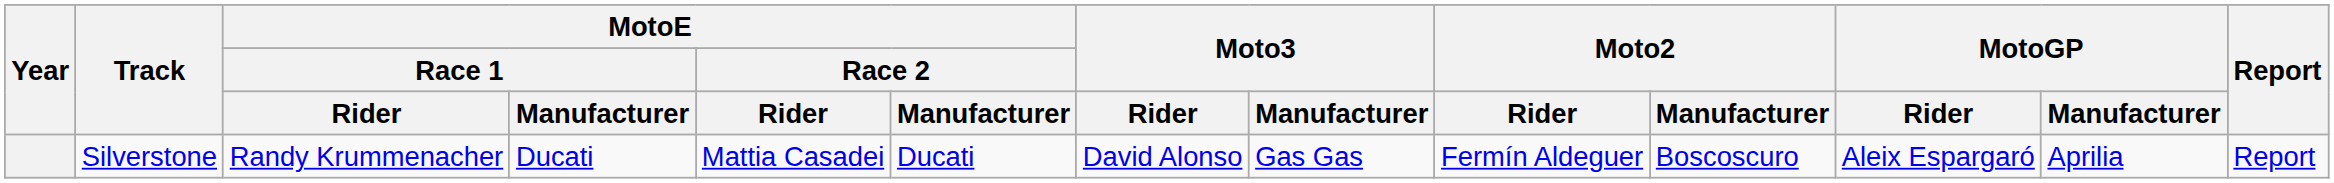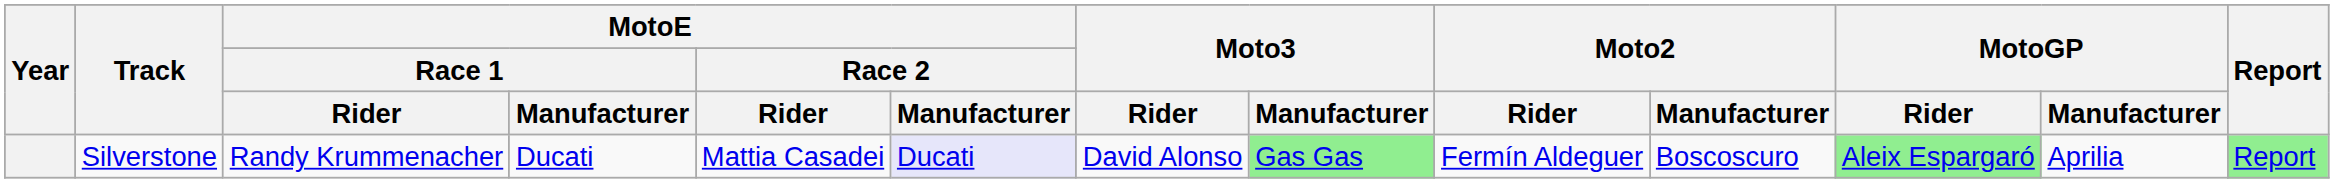(936, 157) no background -> (936, 157) lavender background
(1309, 157) no background -> (1309, 157) lightgreen background
(1938, 157) no background -> (1938, 157) lightgreen background
(2274, 157) no background -> (2274, 157) lightgreen background
